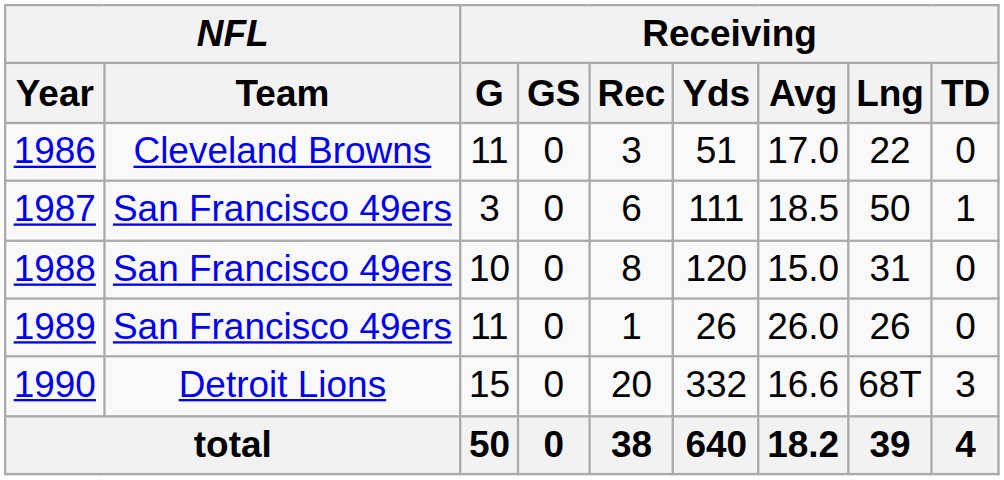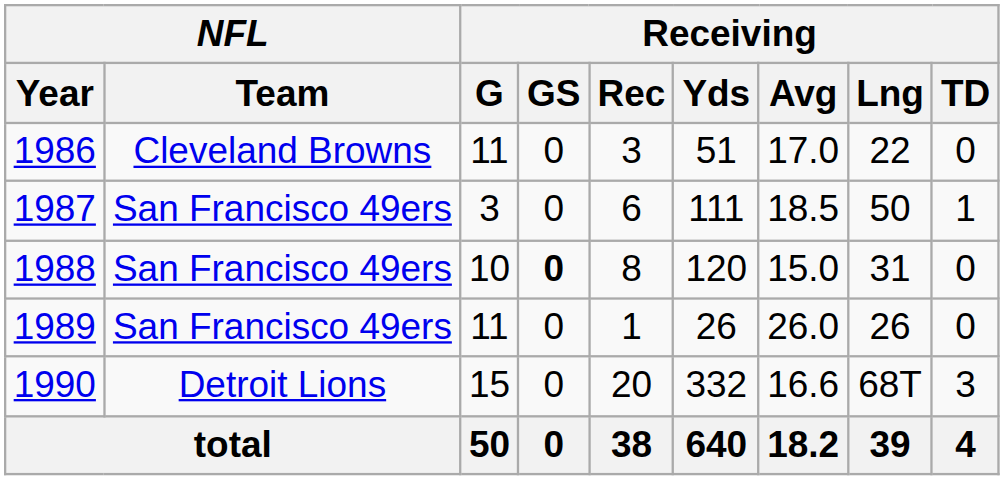(554, 268) normal -> (554, 268) bold
